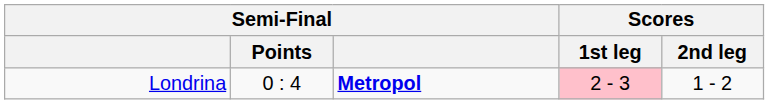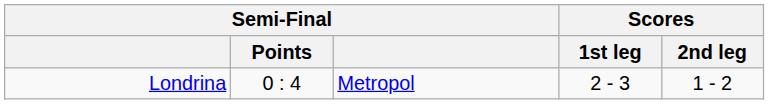(379, 83) bold -> (376, 83) normal
(610, 83) pink background -> (610, 83) no background
